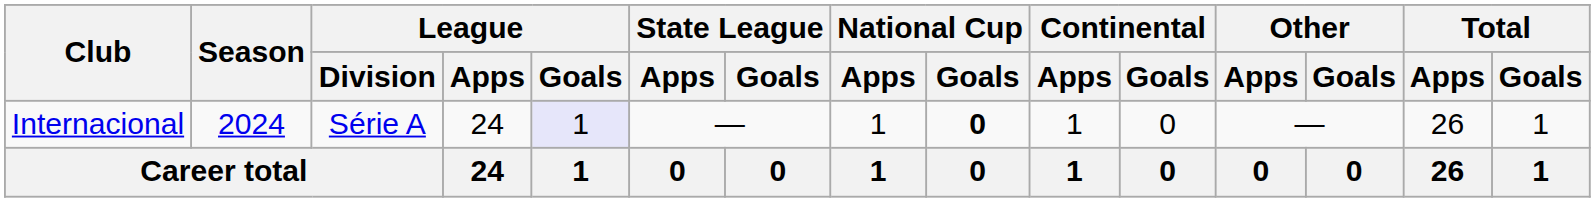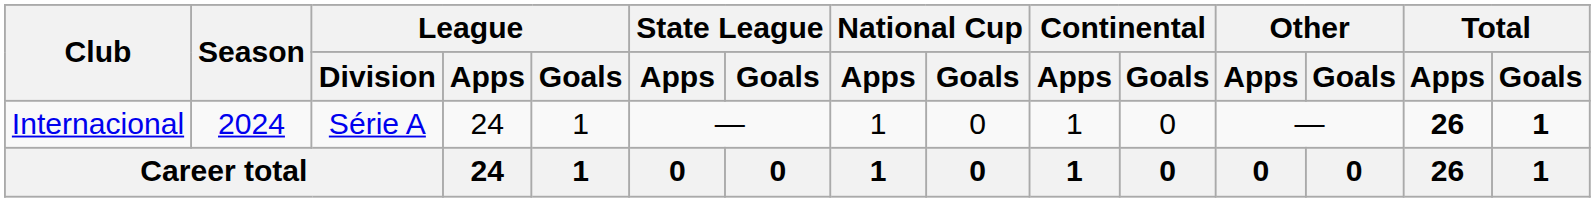(581, 123) lavender background -> (581, 123) no background
(978, 123) bold -> (978, 123) normal
(1447, 123) normal -> (1447, 123) bold
(1541, 123) normal -> (1541, 123) bold
